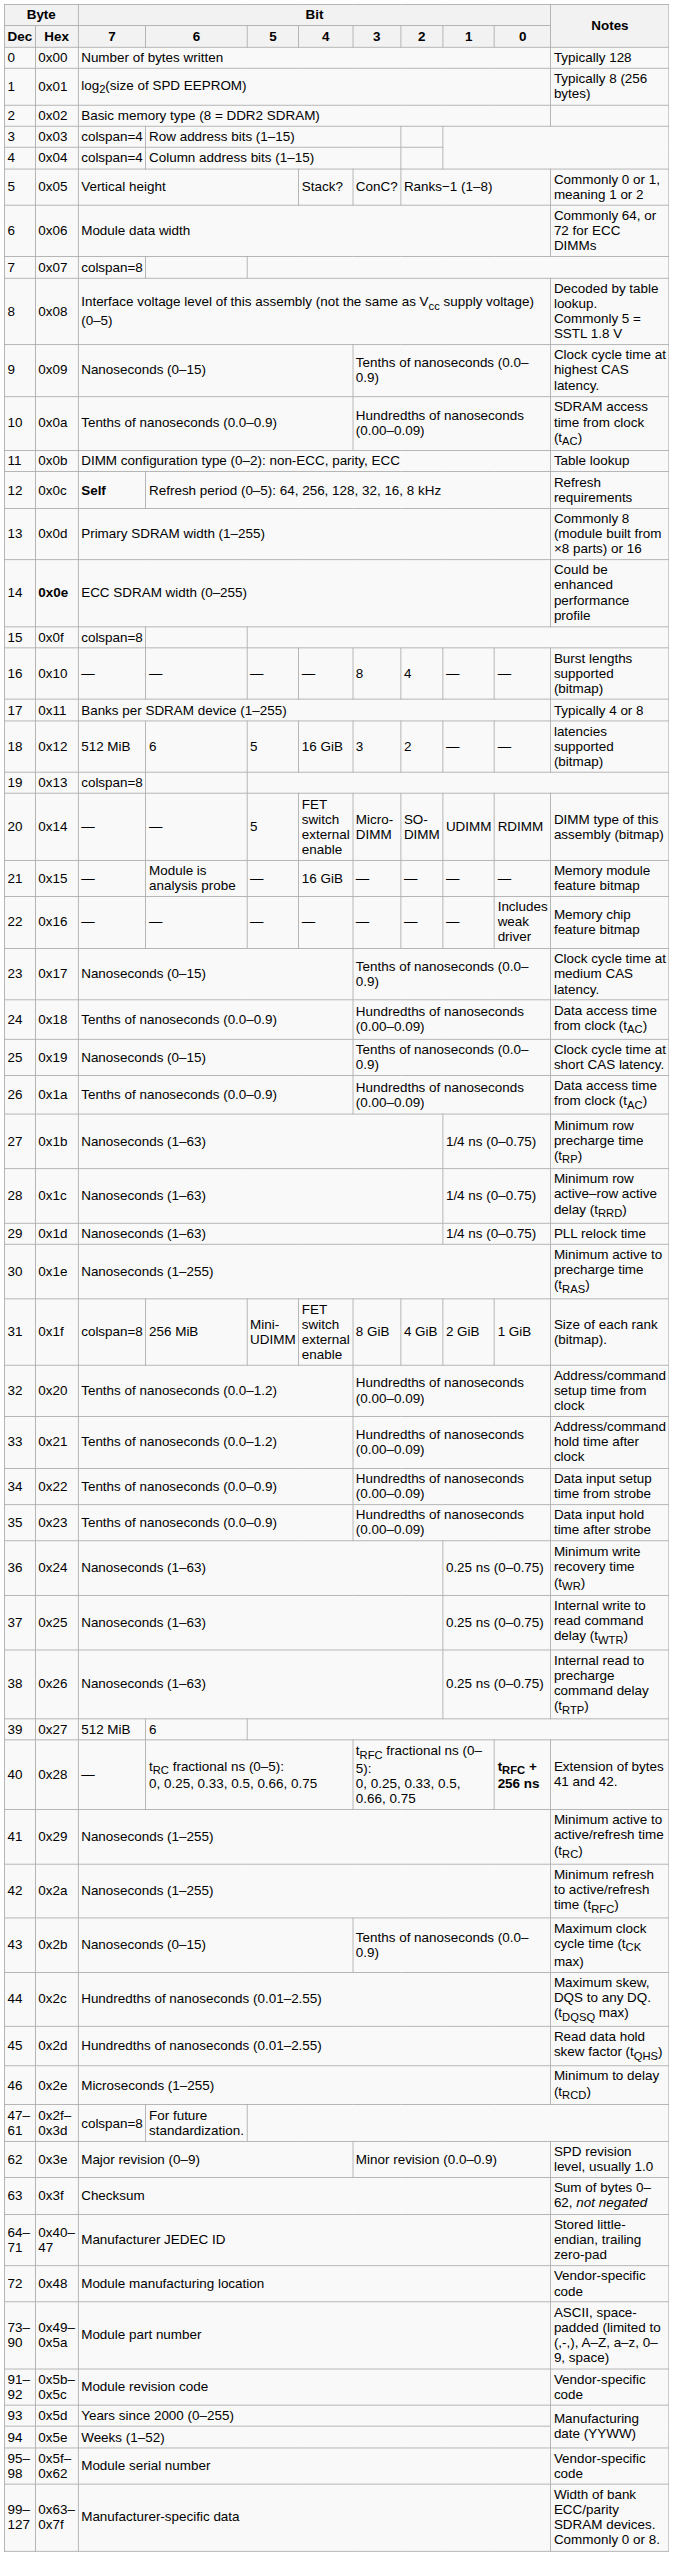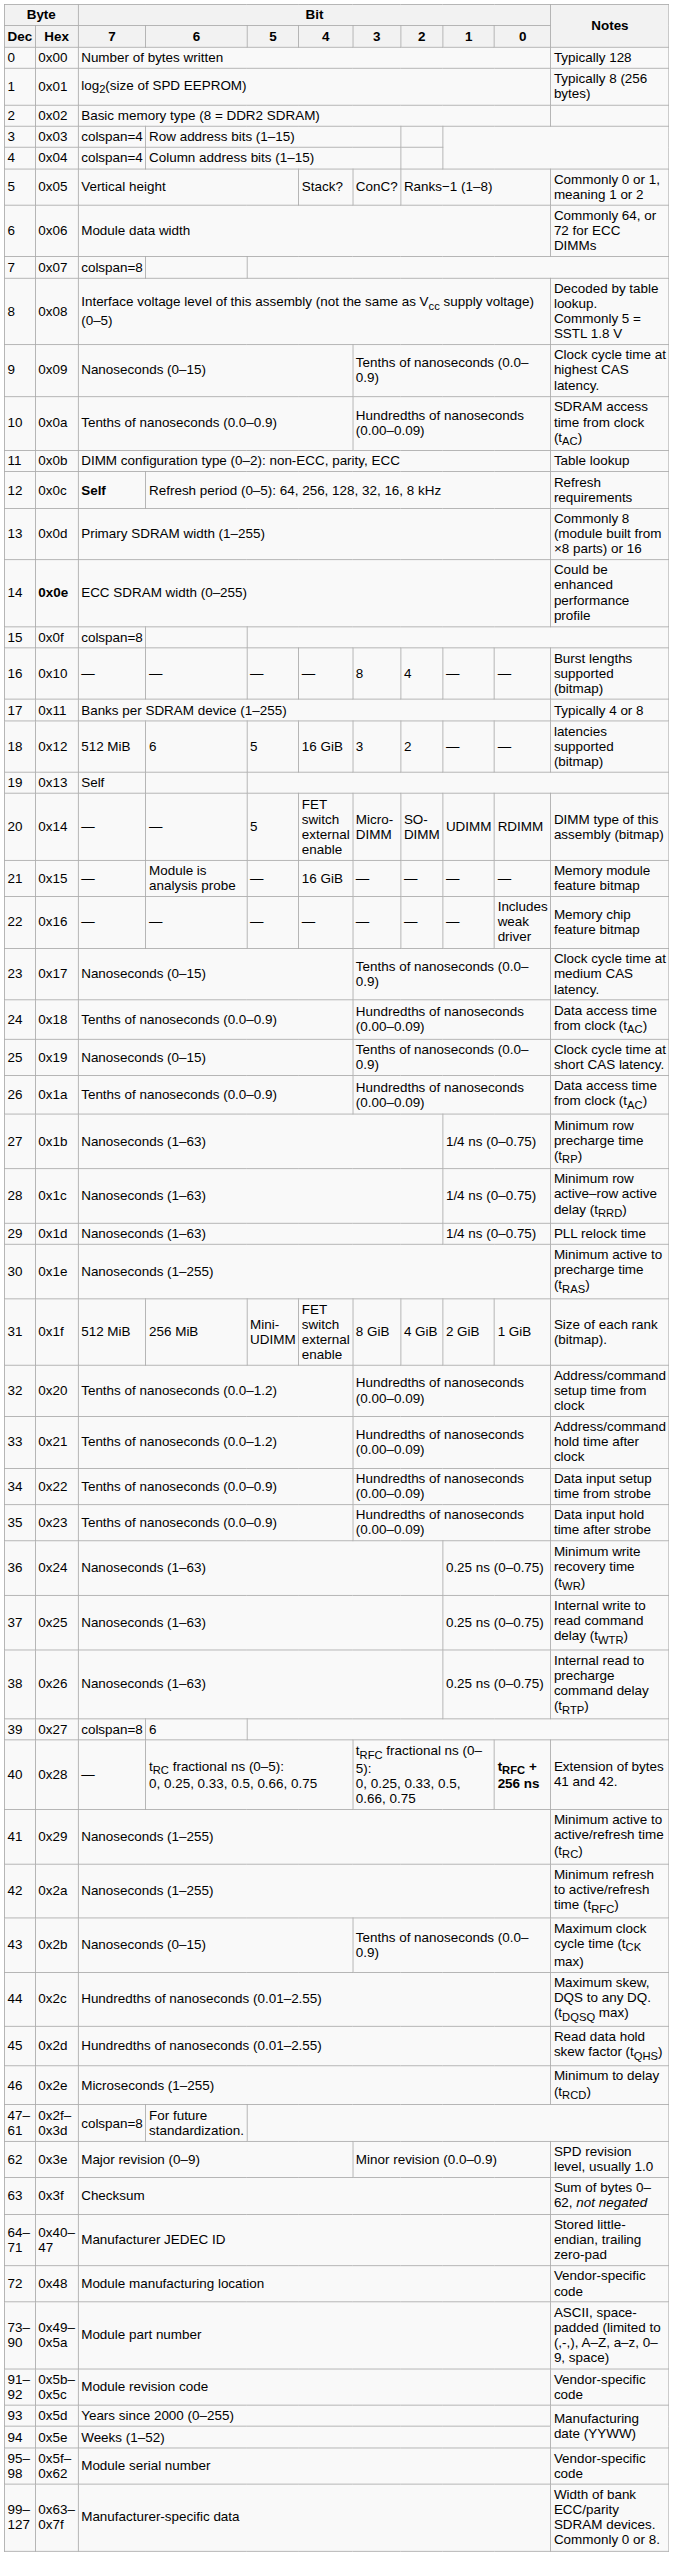(112, 782) colspan=8 -> (93, 782) Self
(112, 1331) colspan=8 -> (106, 1331) 512 MiB
(106, 1729) 512 MiB -> (112, 1729) colspan=8
